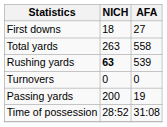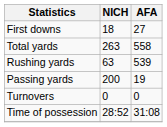(108, 63) bold -> (108, 63) normal
rows swapped: (40, 96) <-> (30, 79)
